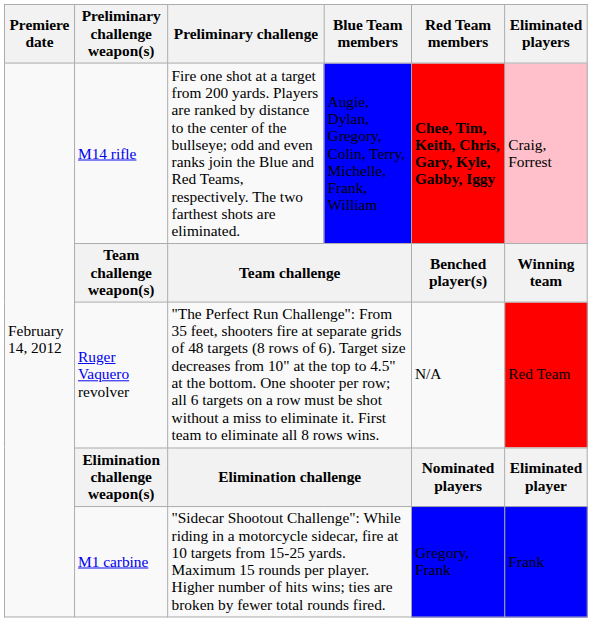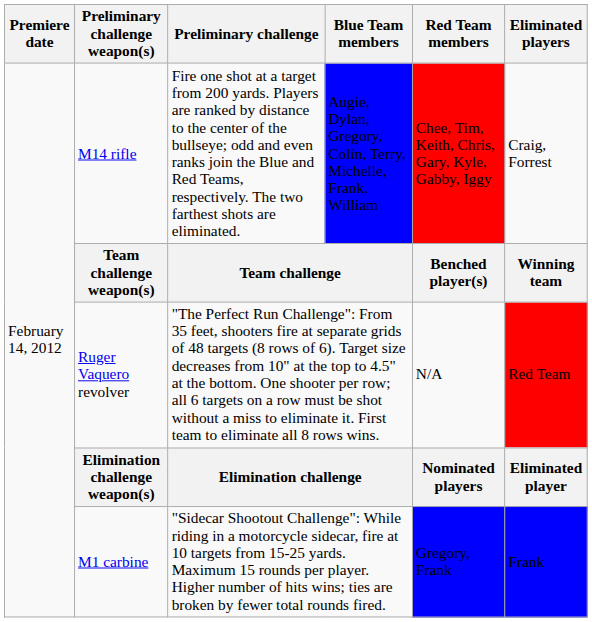(457, 153) bold -> (455, 153) normal
(530, 153) pink background -> (530, 153) no background
